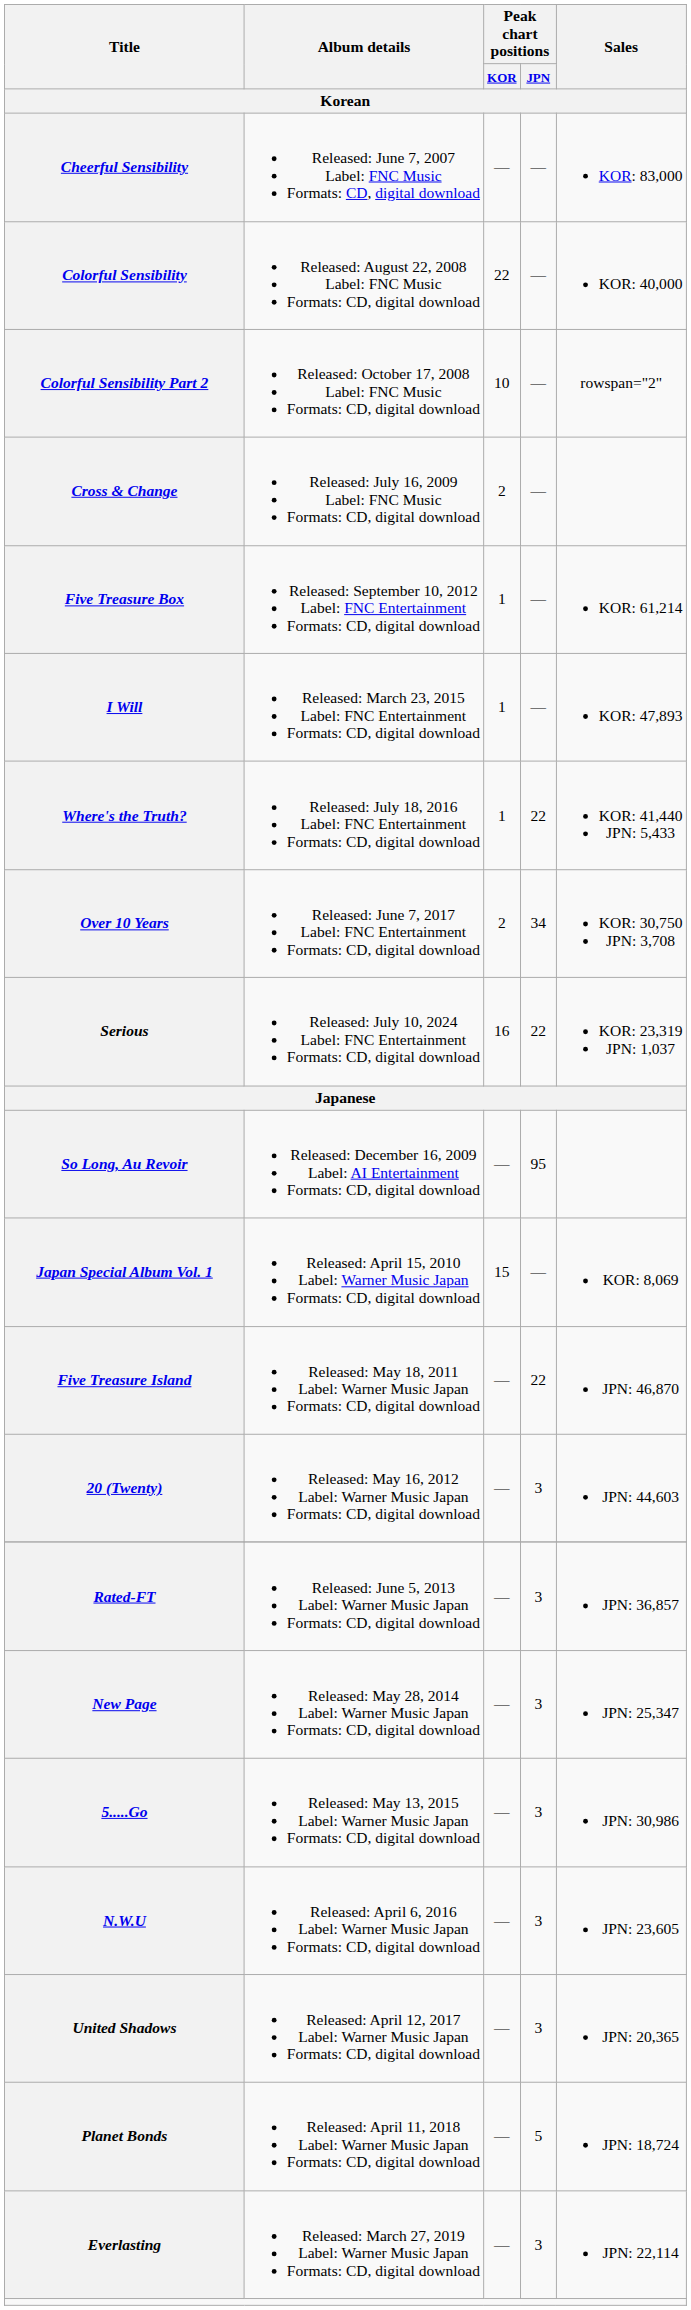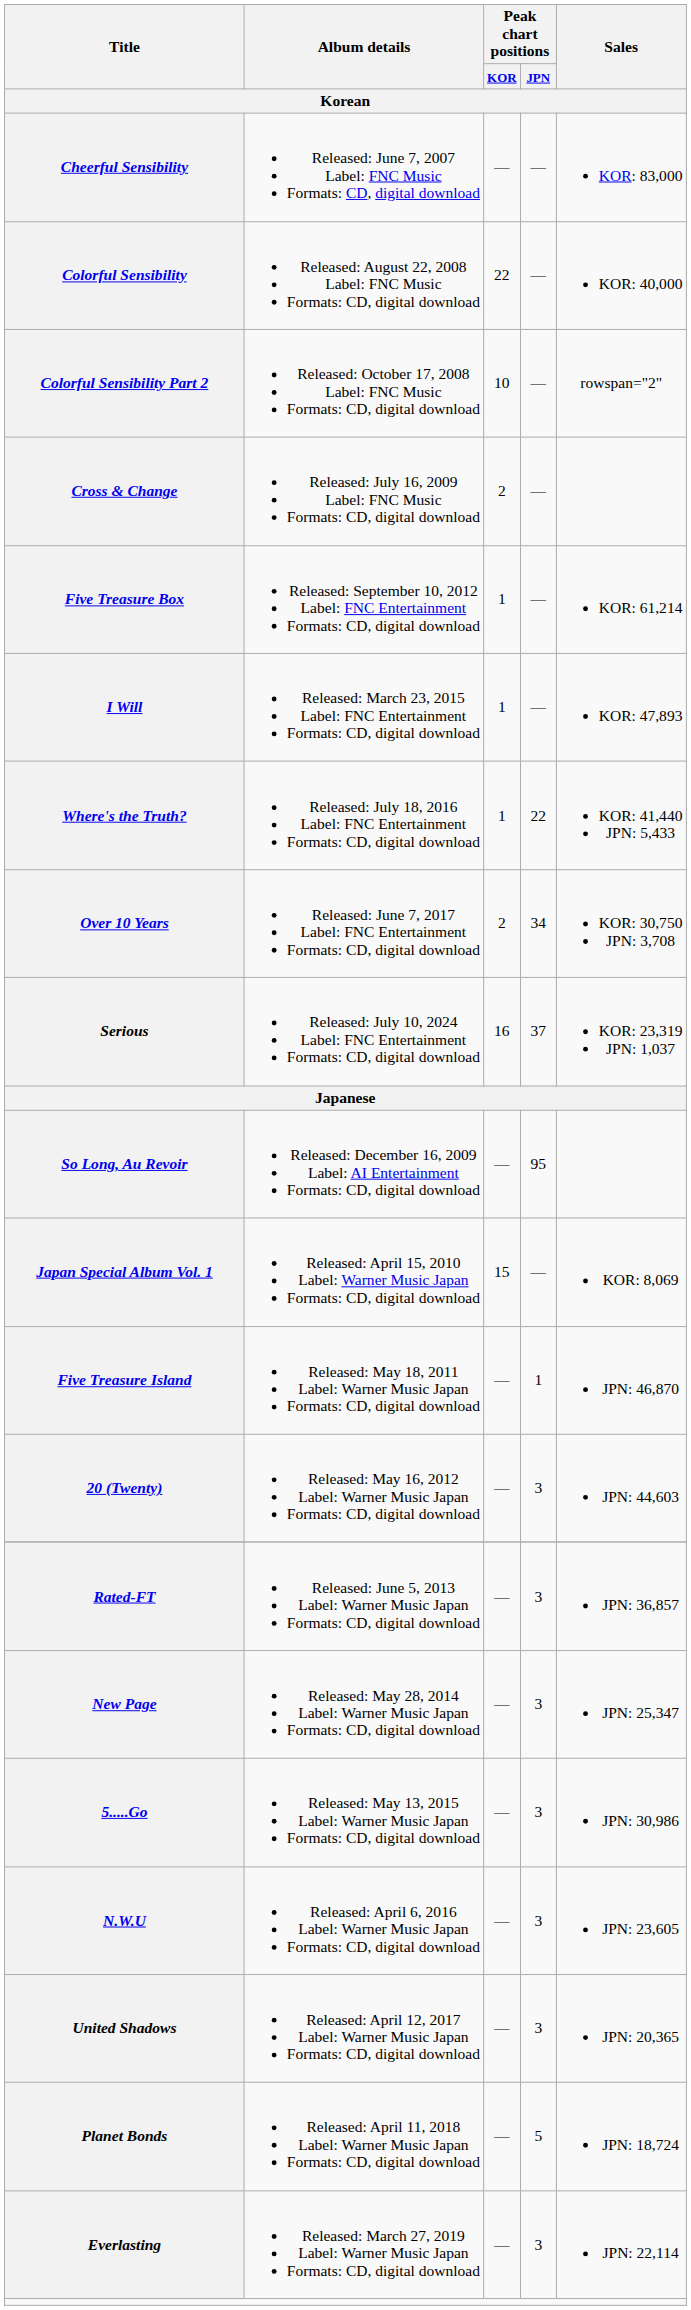(538, 1031) 22 -> (538, 1031) 37
(538, 1380) 22 -> (538, 1380) 1
